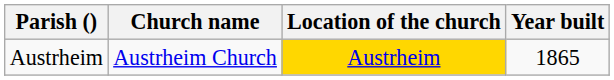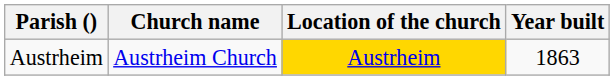(558, 57) 1865 -> (558, 57) 1863
